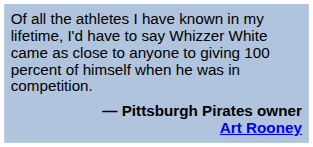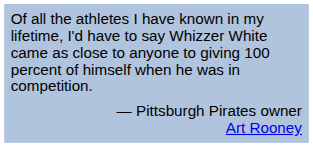(202, 119) bold -> (209, 119) normal
